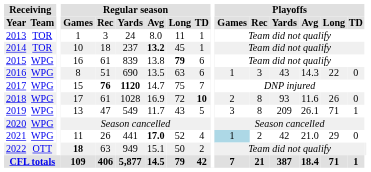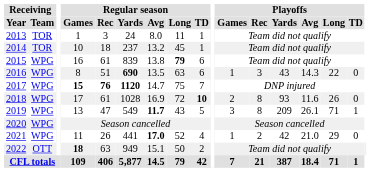(156, 48) bold -> (156, 48) normal
(130, 73) normal -> (130, 73) bold
(78, 86) normal -> (78, 86) bold
(156, 111) normal -> (156, 111) bold
(232, 136) lightblue background -> (232, 136) no background
